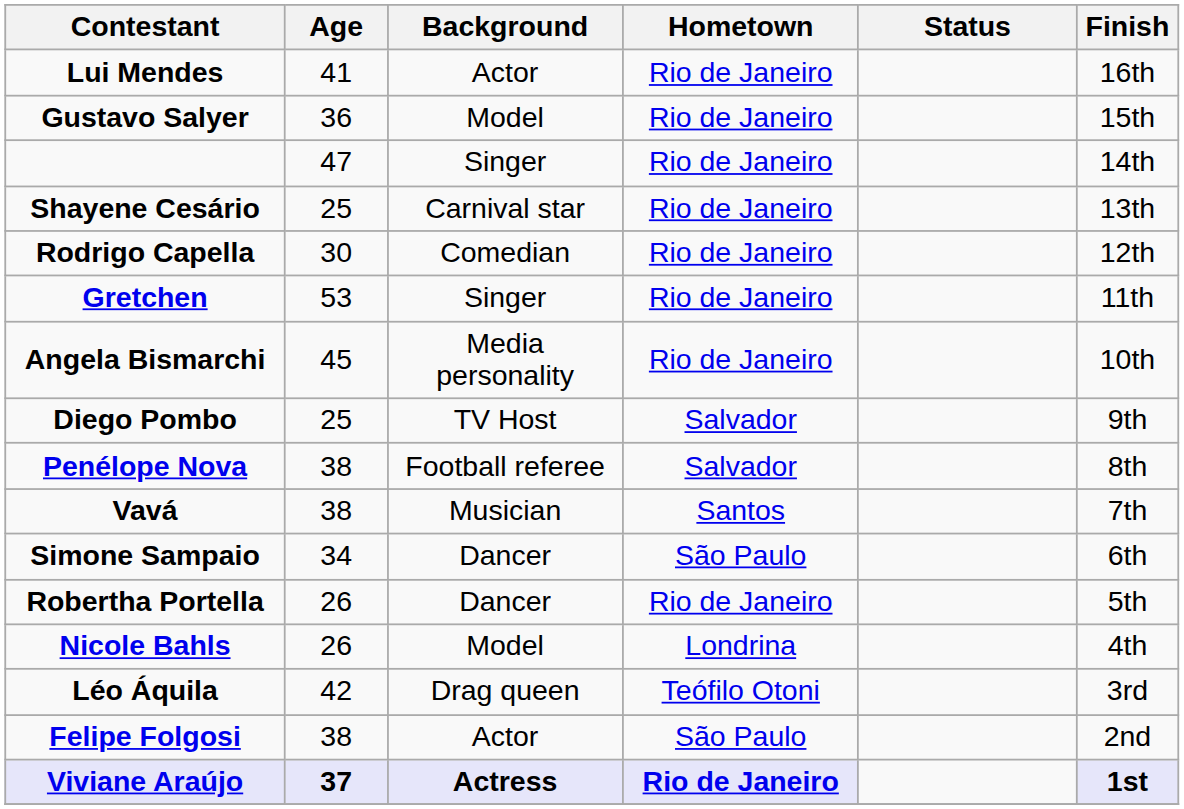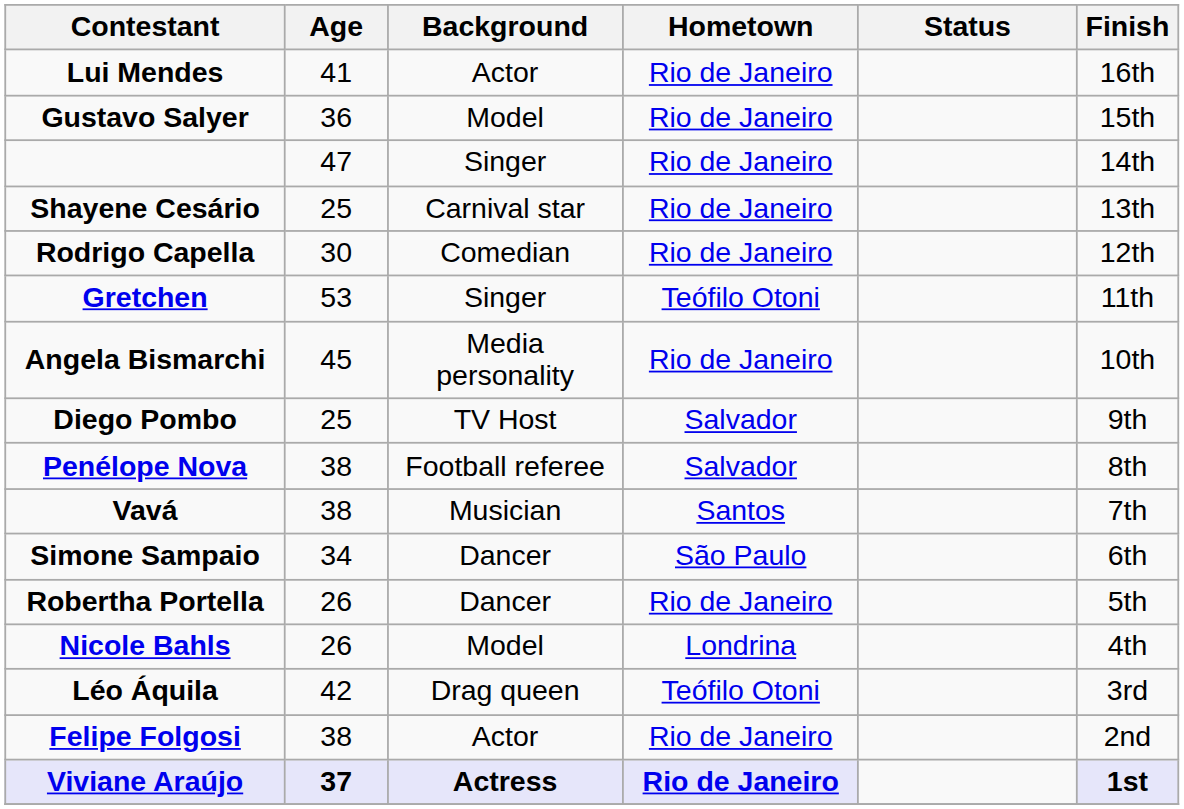(741, 298) Rio de Janeiro -> (741, 298) Teófilo Otoni
(741, 736) São Paulo -> (741, 736) Rio de Janeiro
